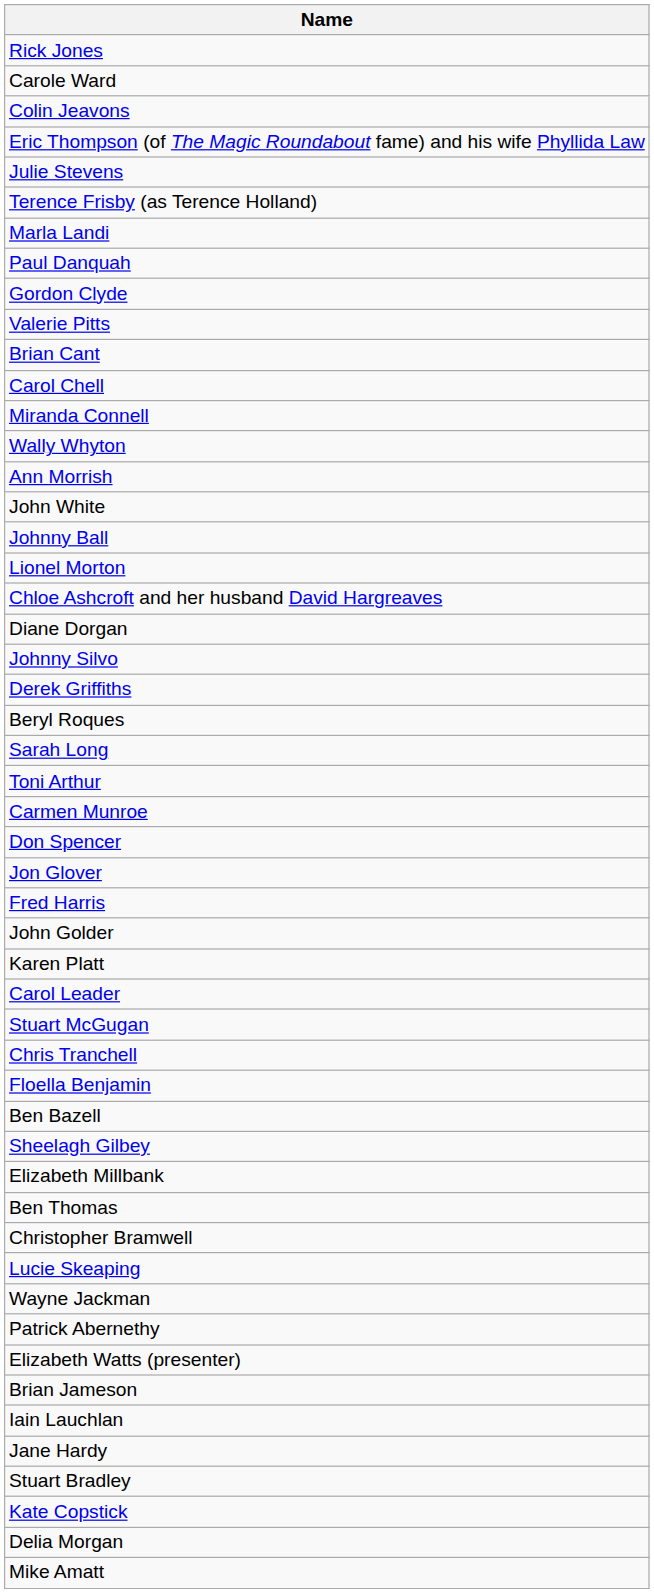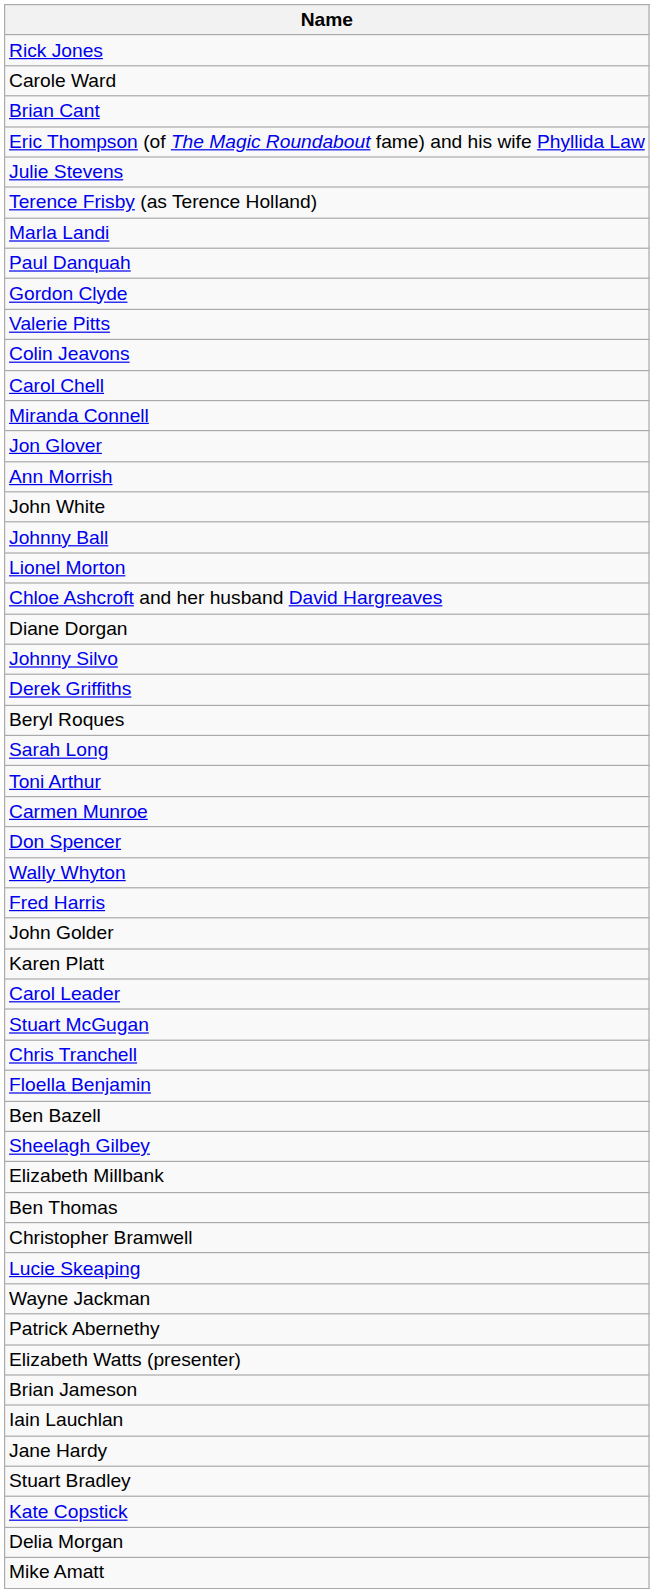(69, 111) Colin Jeavons -> (54, 111) Brian Cant
(54, 354) Brian Cant -> (69, 354) Colin Jeavons
(67, 446) Wally Whyton -> (55, 446) Jon Glover
(55, 872) Jon Glover -> (67, 872) Wally Whyton
